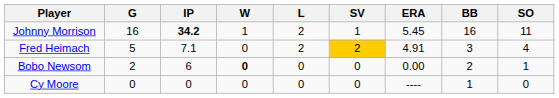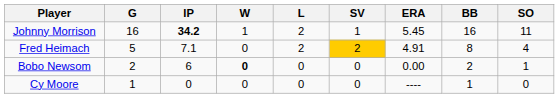(470, 48) 3 -> (470, 48) 8
(132, 84) 0 -> (132, 84) 1
